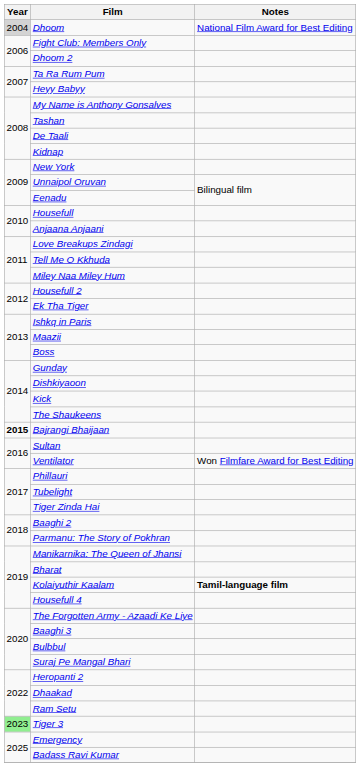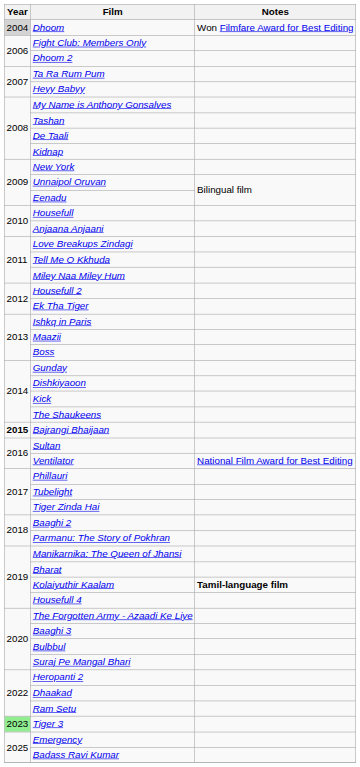(275, 27) National Film Award for Best Editing -> (275, 27) Won Filmfare Award for Best Editing
(275, 461) Won Filmfare Award for Best Editing -> (275, 461) National Film Award for Best Editing
